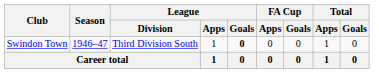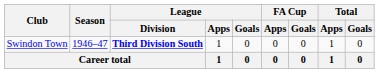(155, 44) normal -> (158, 44) bold
(242, 44) bold -> (247, 44) normal
